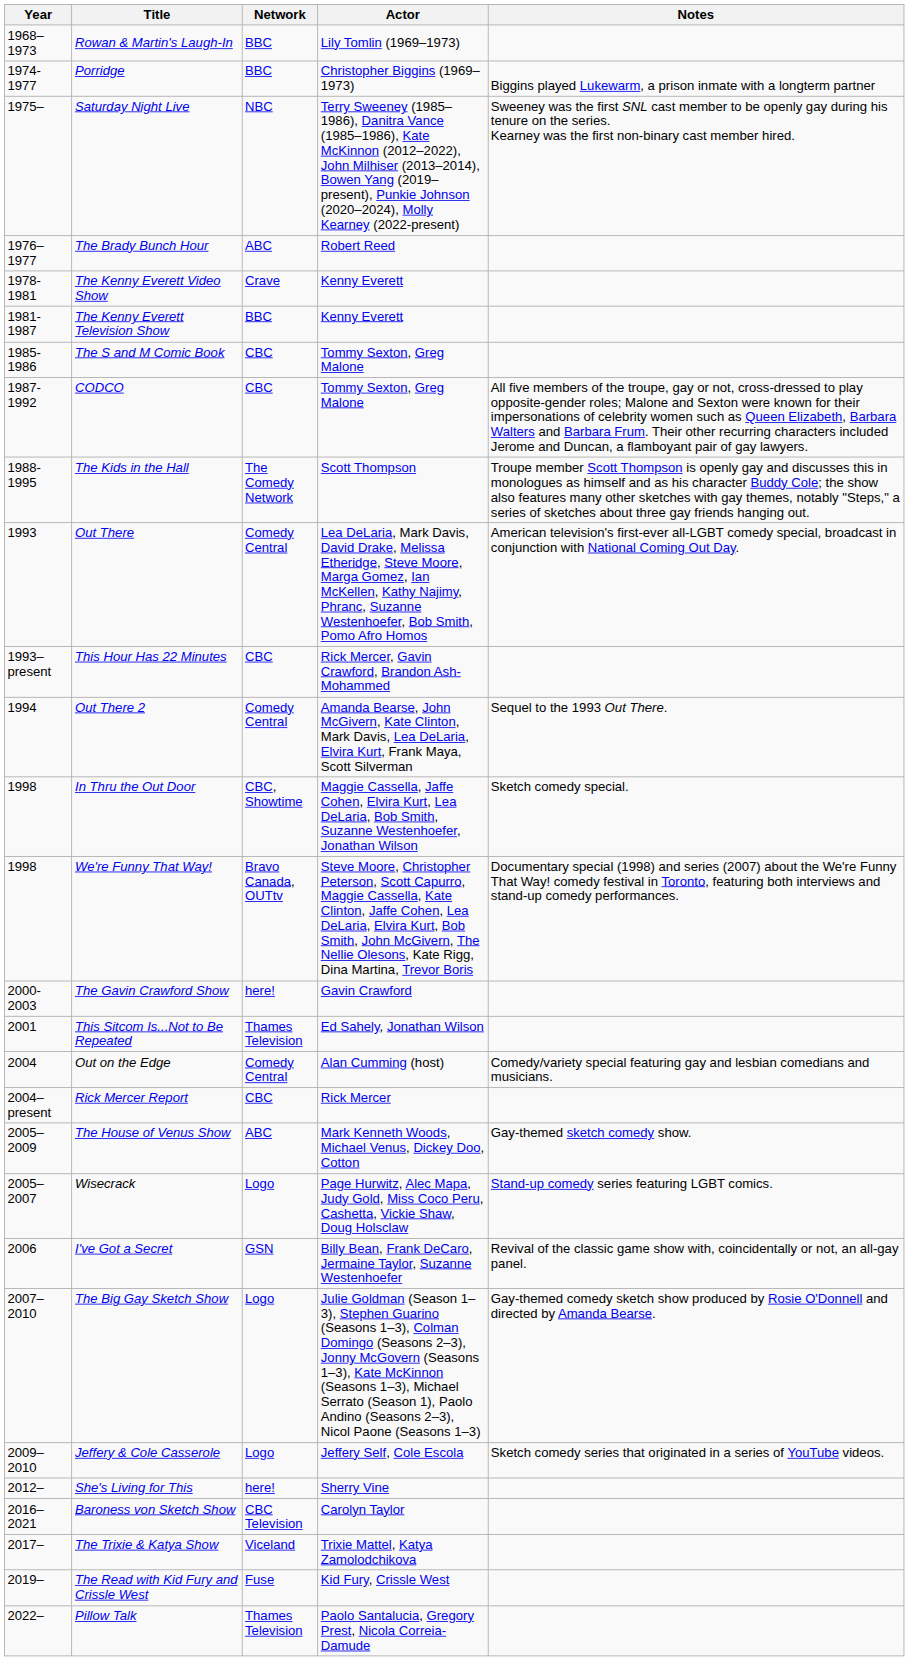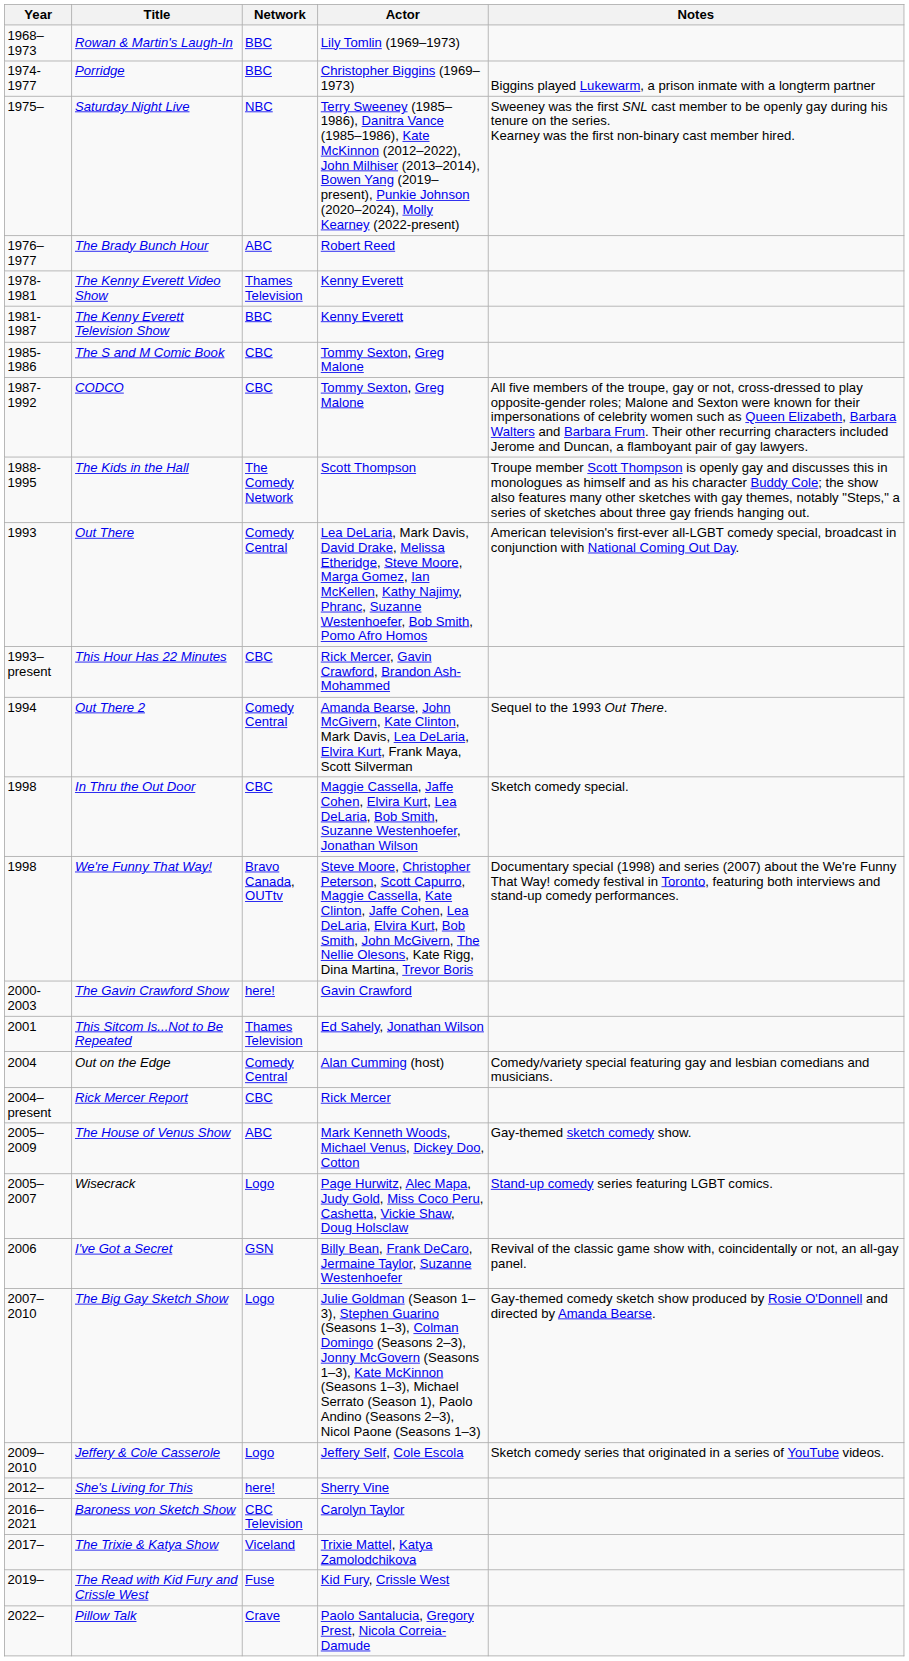(263, 281) Crave -> (274, 288) Thames Television
(274, 794) CBC, Showtime -> (259, 787) CBC
(274, 1623) Thames Television -> (263, 1615) Crave
